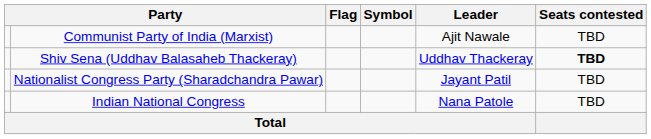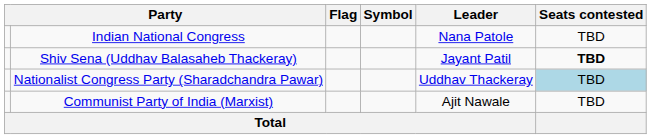rows swapped: (168, 101) <-> (168, 36)
(476, 58) Uddhav Thackeray -> (476, 58) Jayant Patil
(476, 79) Jayant Patil -> (476, 79) Uddhav Thackeray
(591, 79) no background -> (591, 79) lightblue background
